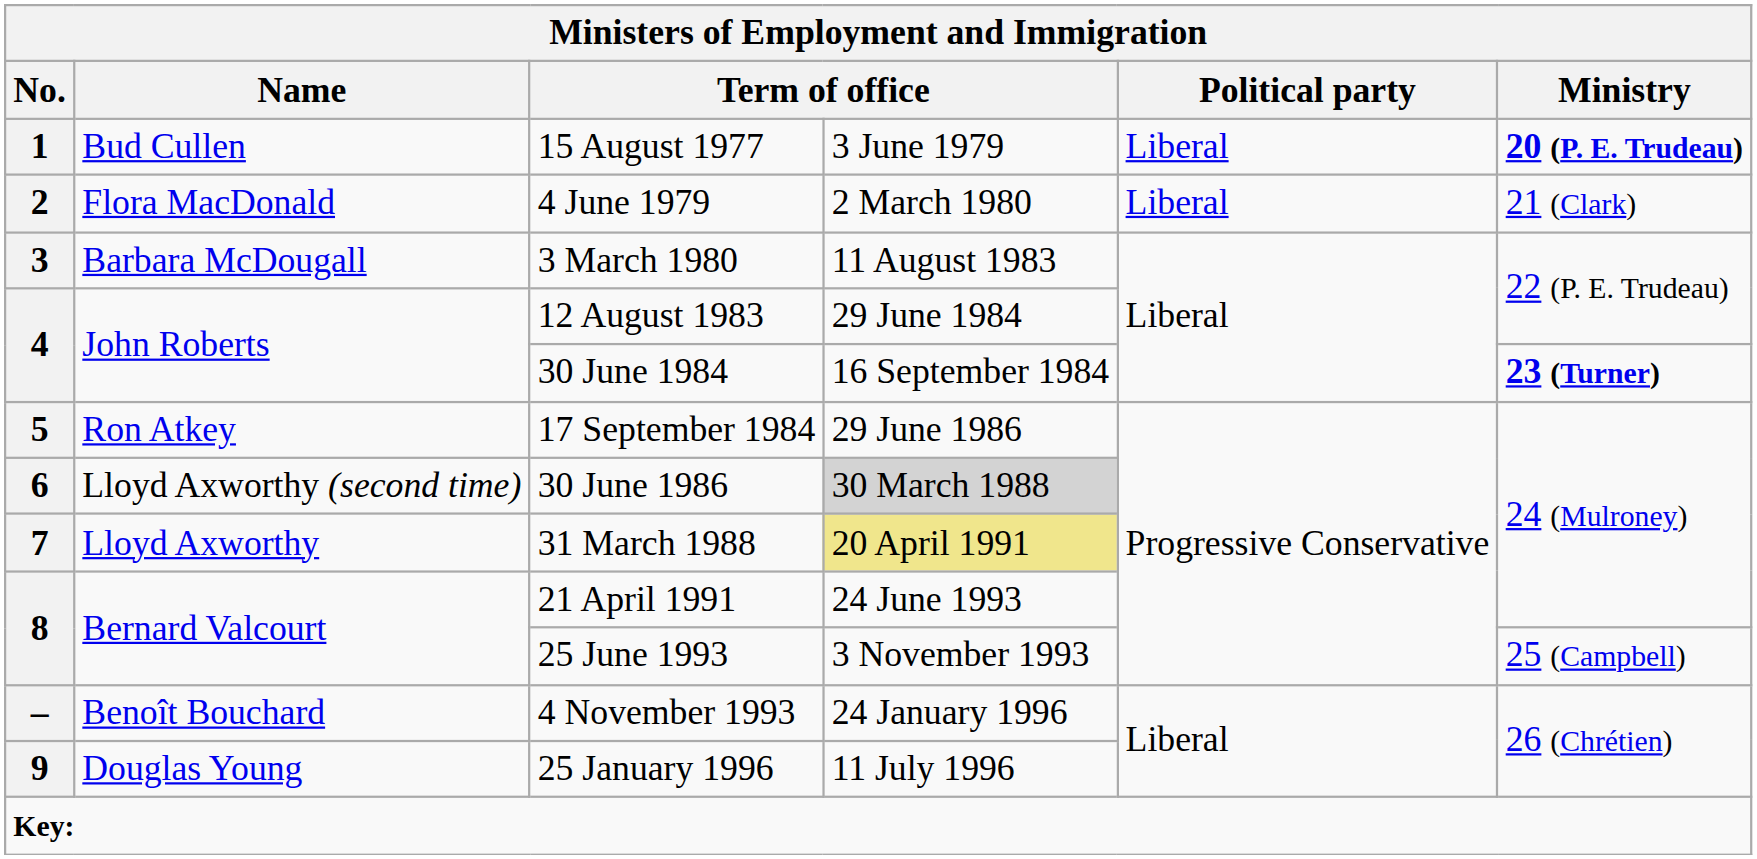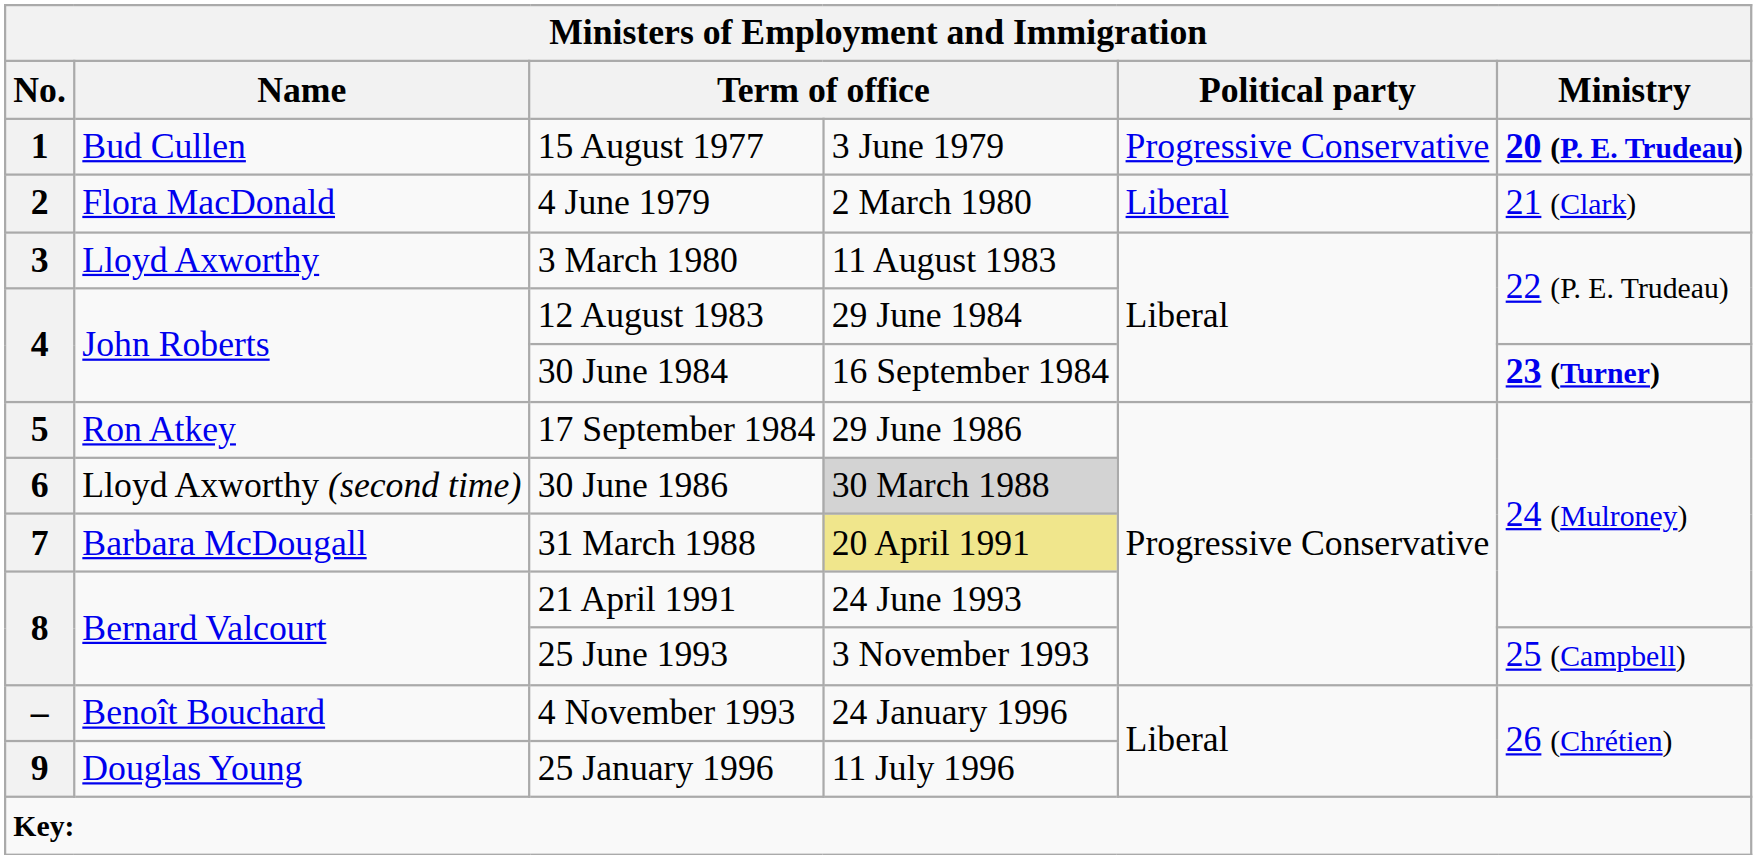(1177, 145) Liberal -> (1307, 145) Progressive Conservative
(225, 259) Barbara McDougall -> (201, 259) Lloyd Axworthy
(201, 542) Lloyd Axworthy -> (225, 542) Barbara McDougall
